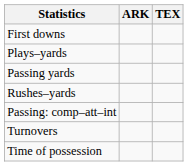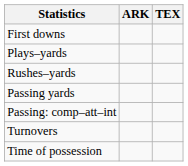rows swapped: (41, 92) <-> (41, 73)
